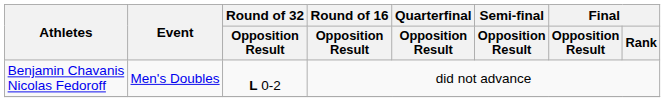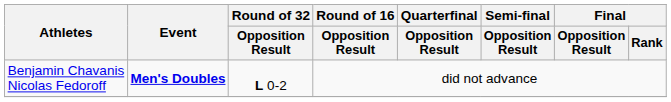(175, 79) normal -> (178, 79) bold
